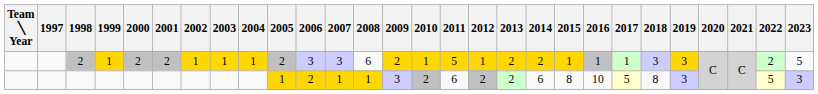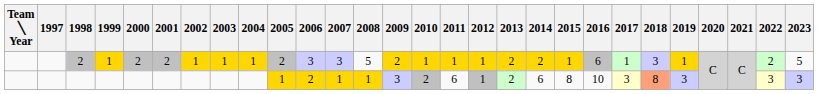(368, 61) 6 -> (368, 61) 5
(454, 61) 5 -> (454, 61) 1
(598, 61) 1 -> (598, 61) 6
(684, 61) 3 -> (684, 61) 1
(483, 80) 2 -> (483, 80) 1
(627, 80) 5 -> (627, 80) 3
(655, 80) no background -> (655, 80) lightsalmon background
(771, 80) 5 -> (771, 80) 3
